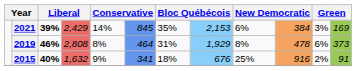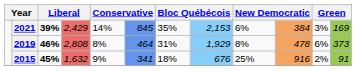(50, 58) 40% -> (50, 58) 45%
